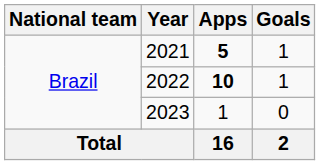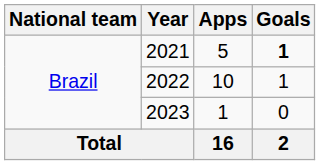(223, 50) bold -> (223, 50) normal
(283, 50) normal -> (283, 50) bold
(223, 81) bold -> (223, 81) normal
